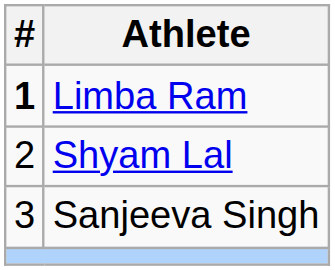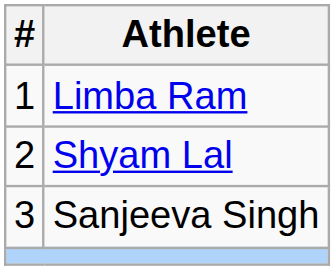(25, 95) bold -> (25, 95) normal
